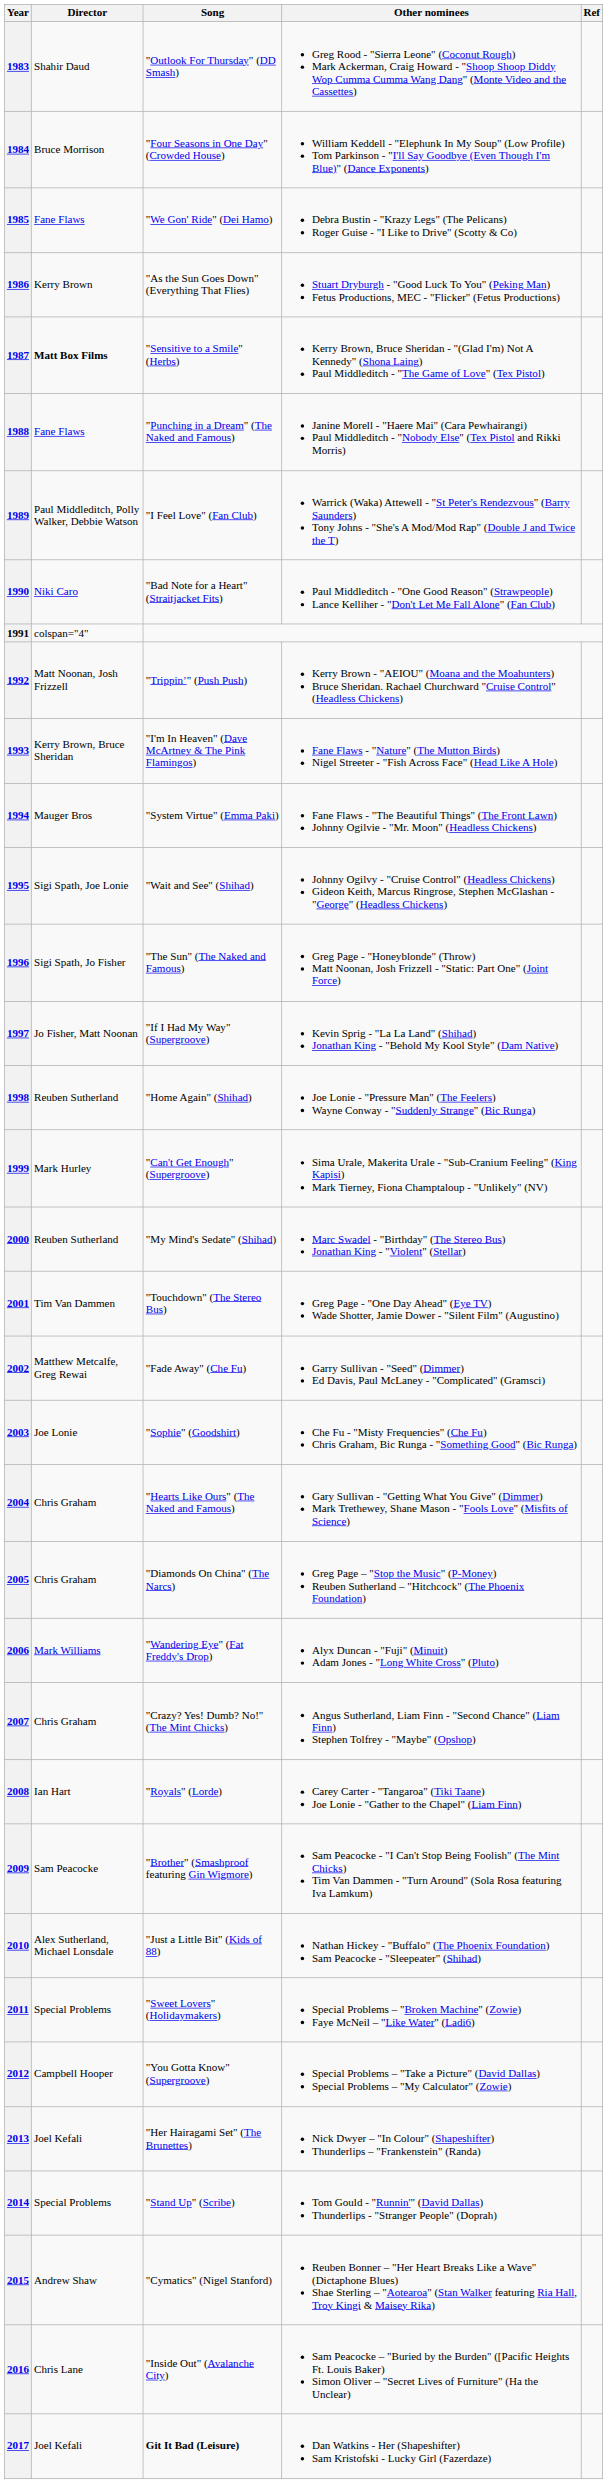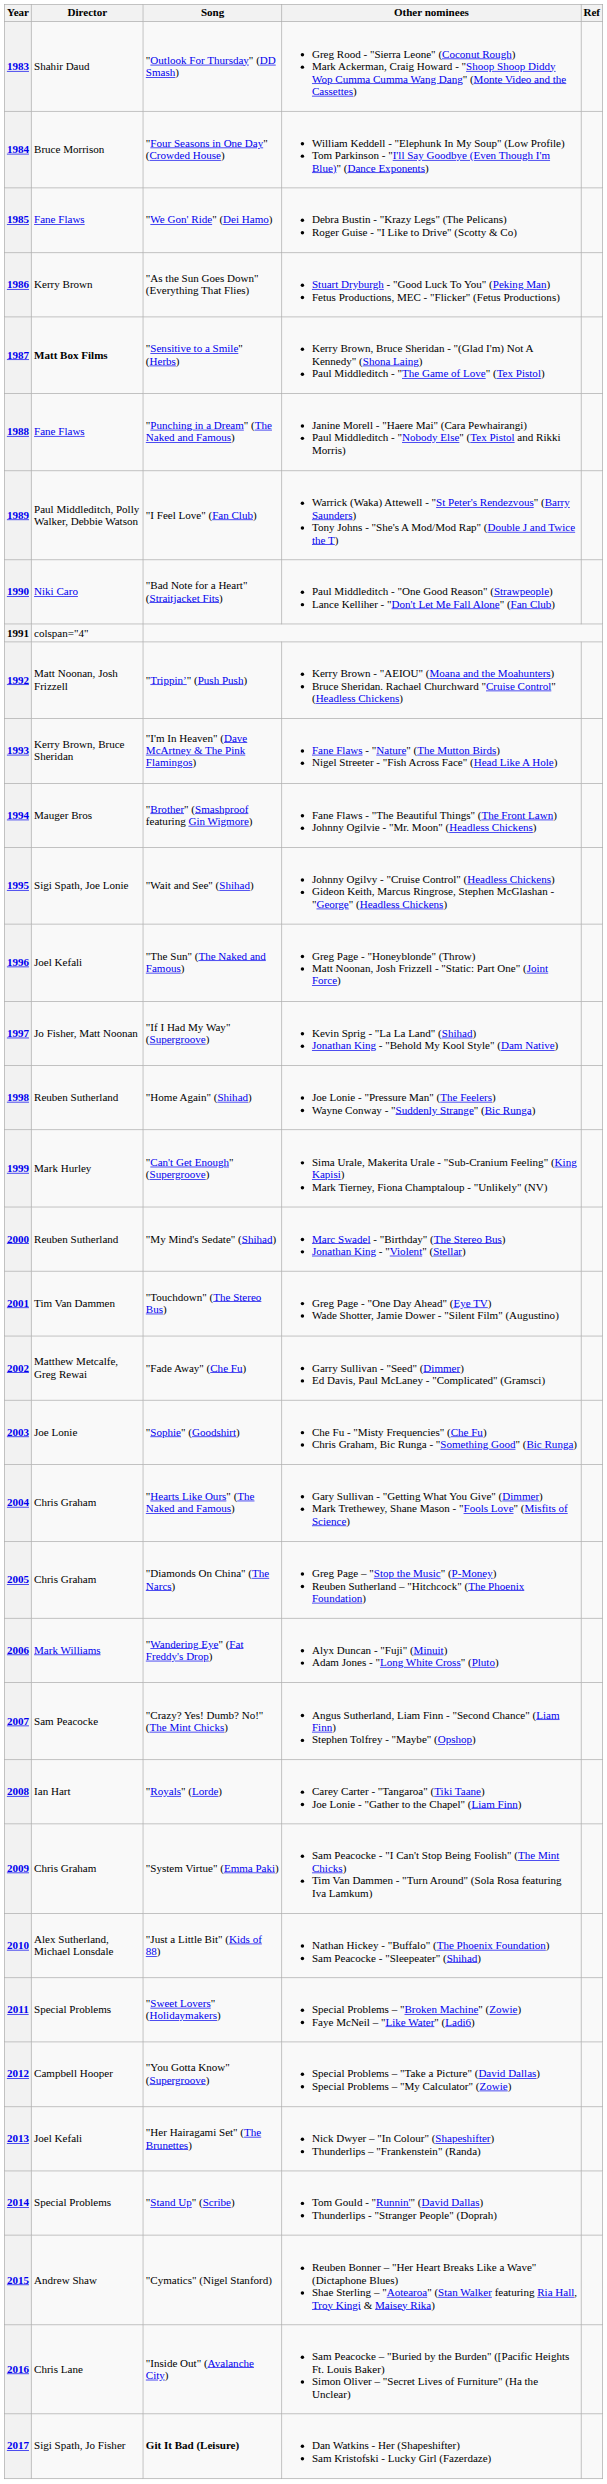(212, 815) "System Virtue" (Emma Paki) -> (199, 815) "Brother" (Smashproof featuring Gin Wigmore)
(80, 962) Sigi Spath, Jo Fisher -> (58, 962) Joel Kefali
(65, 1721) Chris Graham -> (66, 1721) Sam Peacocke
(66, 1868) Sam Peacocke -> (65, 1868) Chris Graham
(199, 1868) "Brother" (Smashproof featuring Gin Wigmore) -> (212, 1868) "System Virtue" (Emma Paki)
(58, 2446) Joel Kefali -> (80, 2446) Sigi Spath, Jo Fisher
